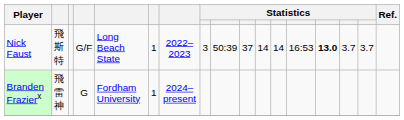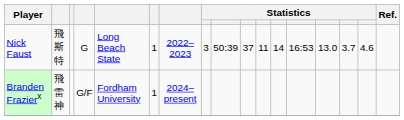(84, 48) G/F -> (84, 48) G
(263, 48) 14 -> (263, 48) 11
(328, 48) bold -> (328, 48) normal
(367, 48) 3.7 -> (367, 48) 4.6
(84, 93) G -> (84, 93) G/F
